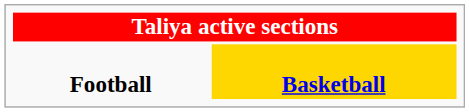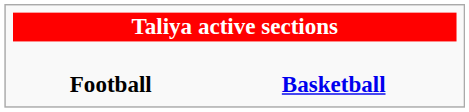(334, 84) gold background -> (334, 84) no background
